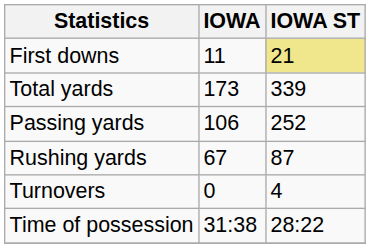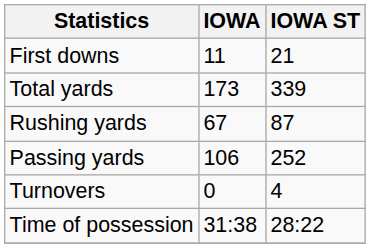(282, 55) khaki background -> (282, 55) no background
rows swapped: (78, 157) <-> (77, 123)
